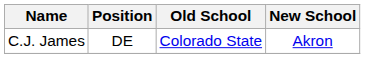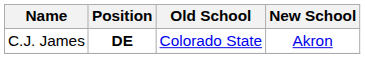(122, 41) normal -> (122, 41) bold
